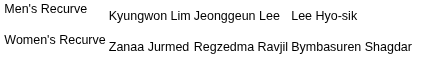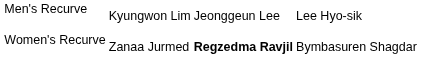(241, 47) normal -> (243, 47) bold
